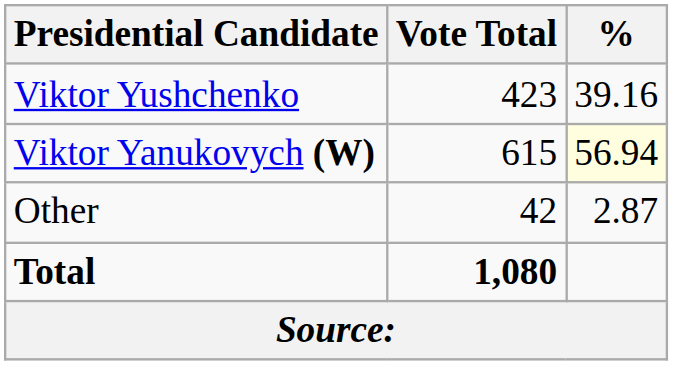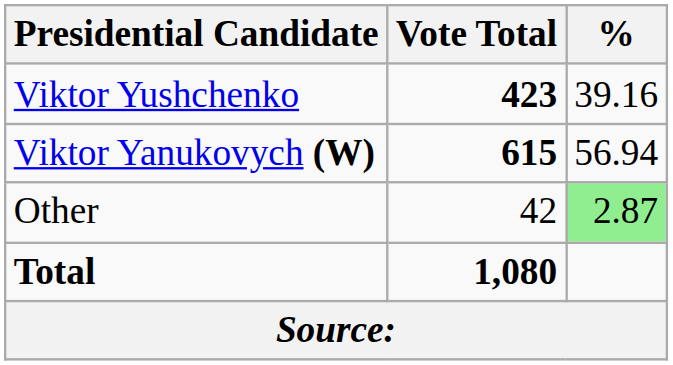(529, 93) normal -> (529, 93) bold
(529, 152) normal -> (529, 152) bold
(616, 152) lightyellow background -> (616, 152) no background
(626, 211) no background -> (626, 211) lightgreen background
